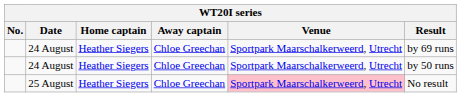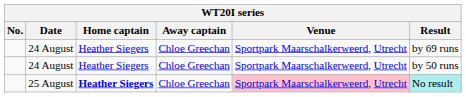(114, 83) normal -> (116, 83) bold
(428, 83) no background -> (432, 83) paleturquoise background
